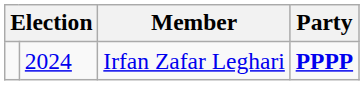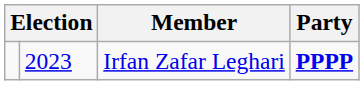(48, 60) 2024 -> (48, 60) 2023
